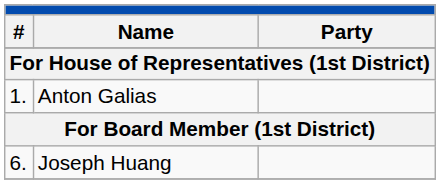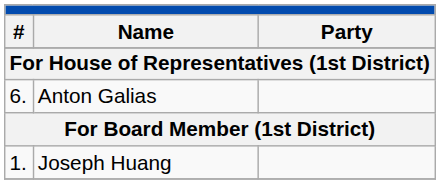(18, 97) 1. -> (18, 97) 6.
(18, 162) 6. -> (18, 162) 1.
